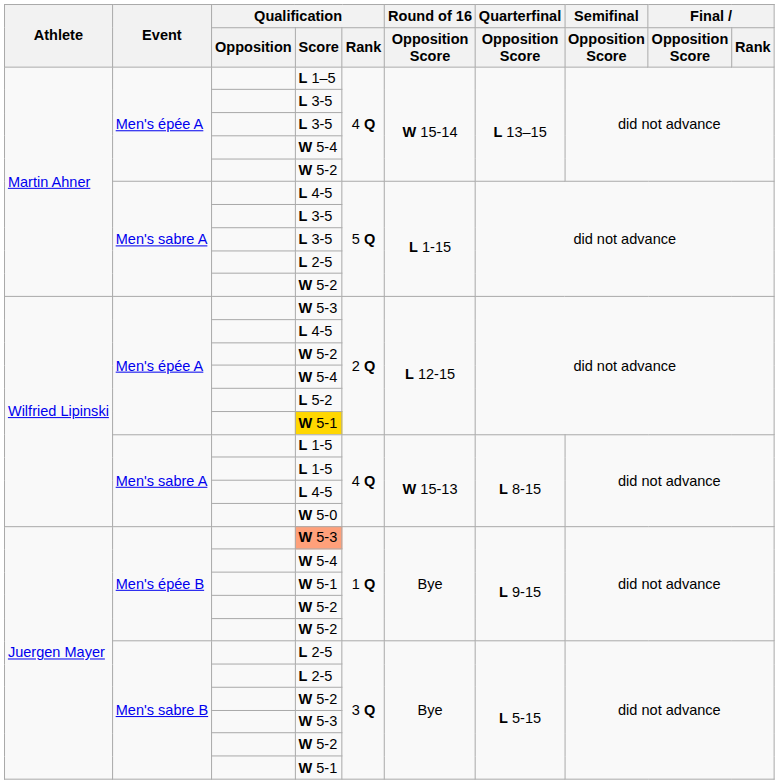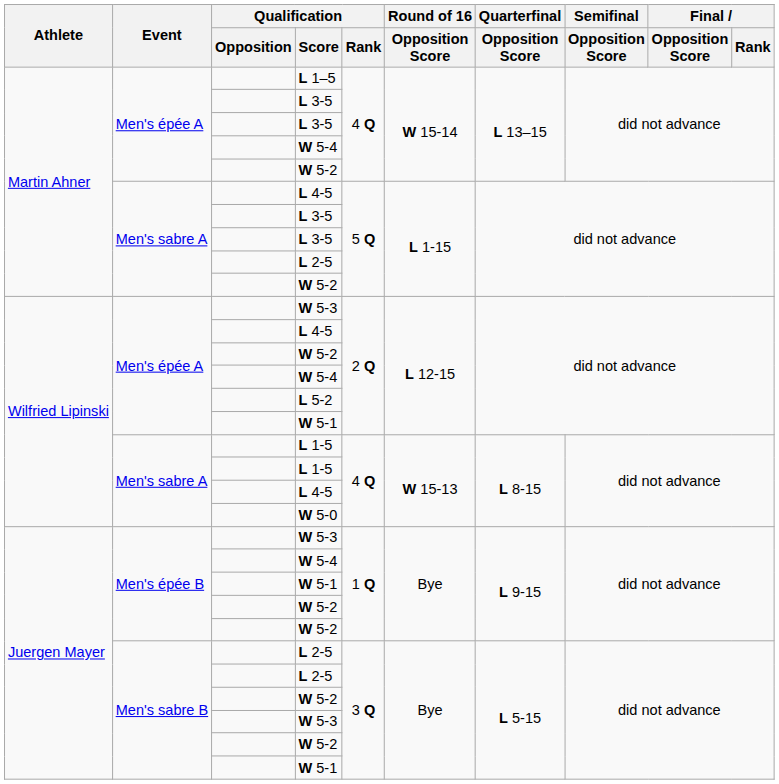(318, 423) gold background -> (318, 423) no background
(318, 538) lightsalmon background -> (318, 538) no background
